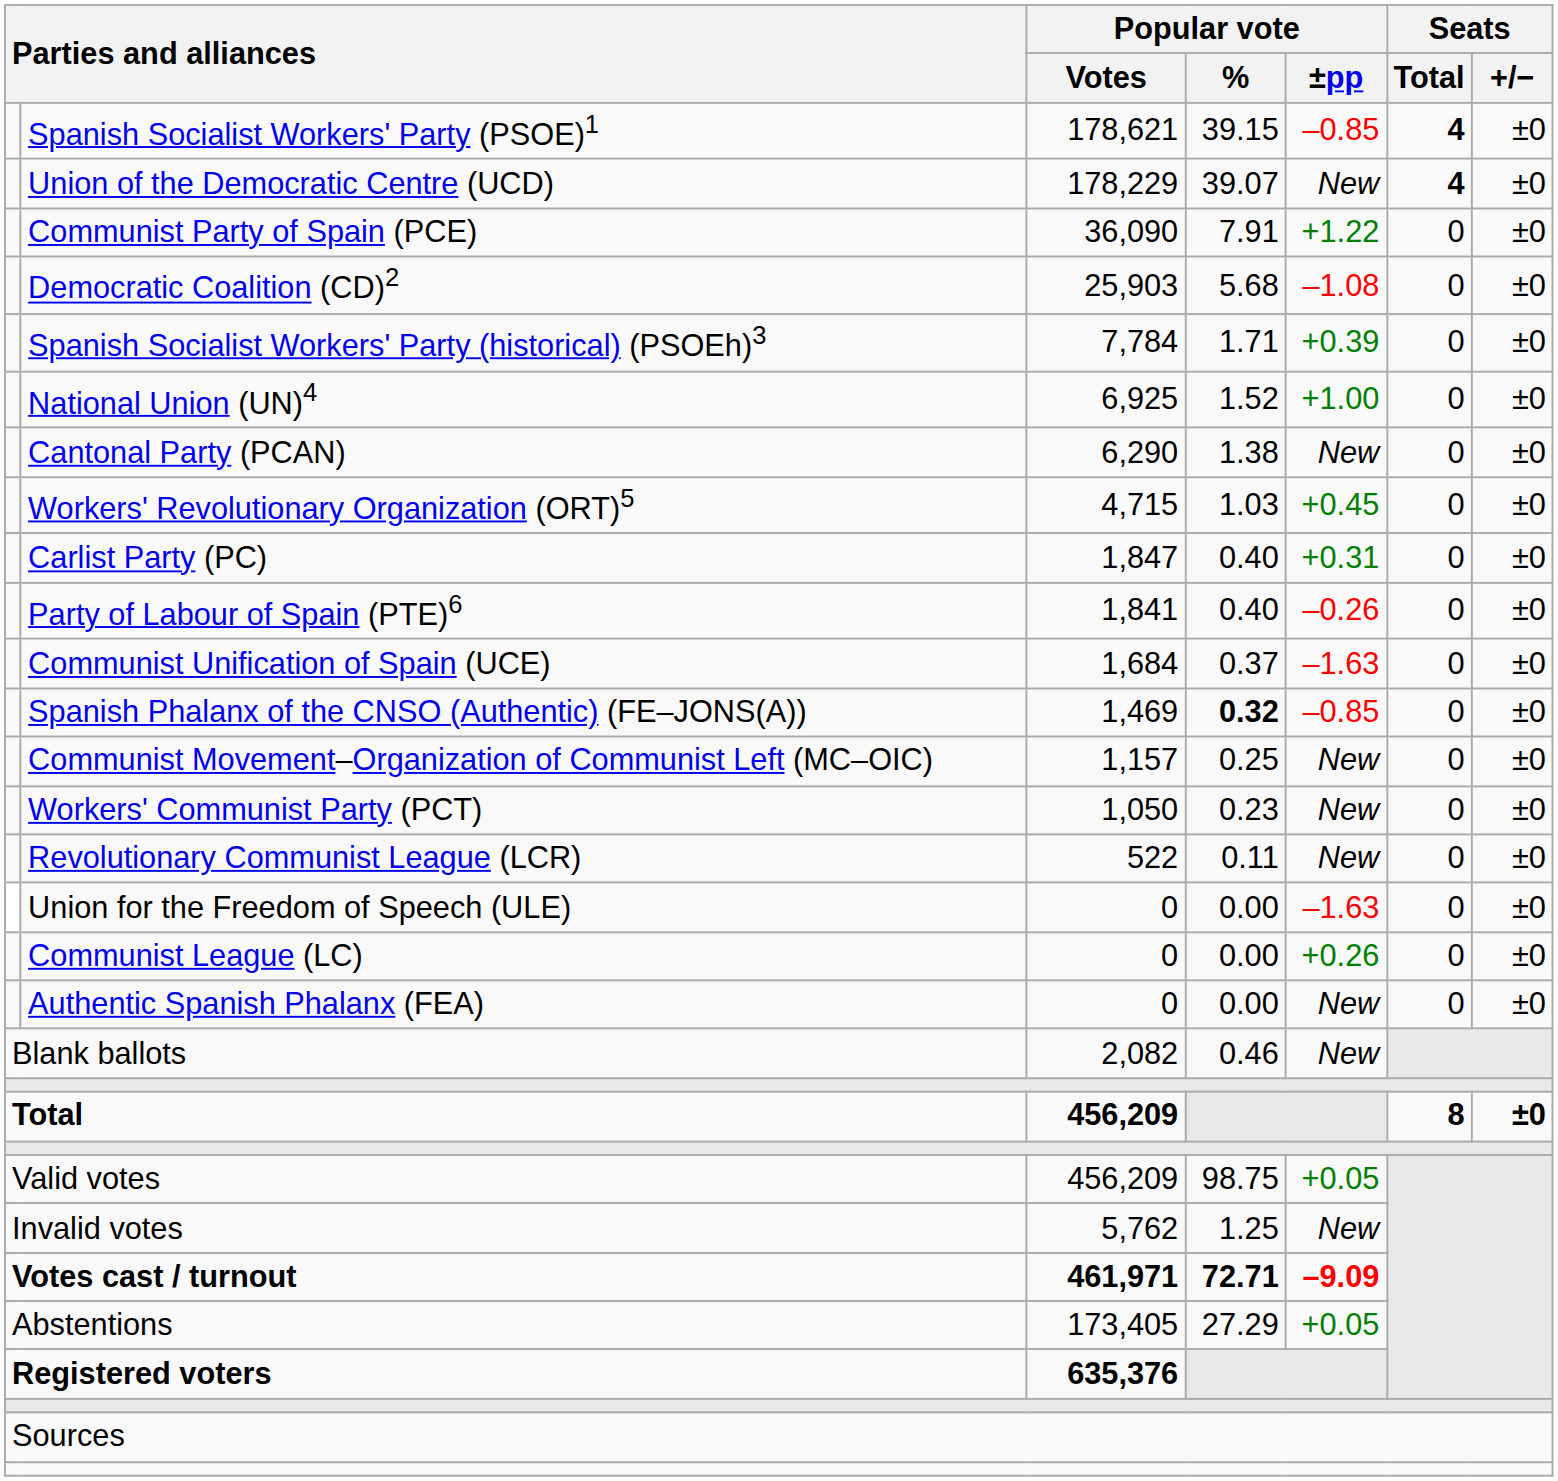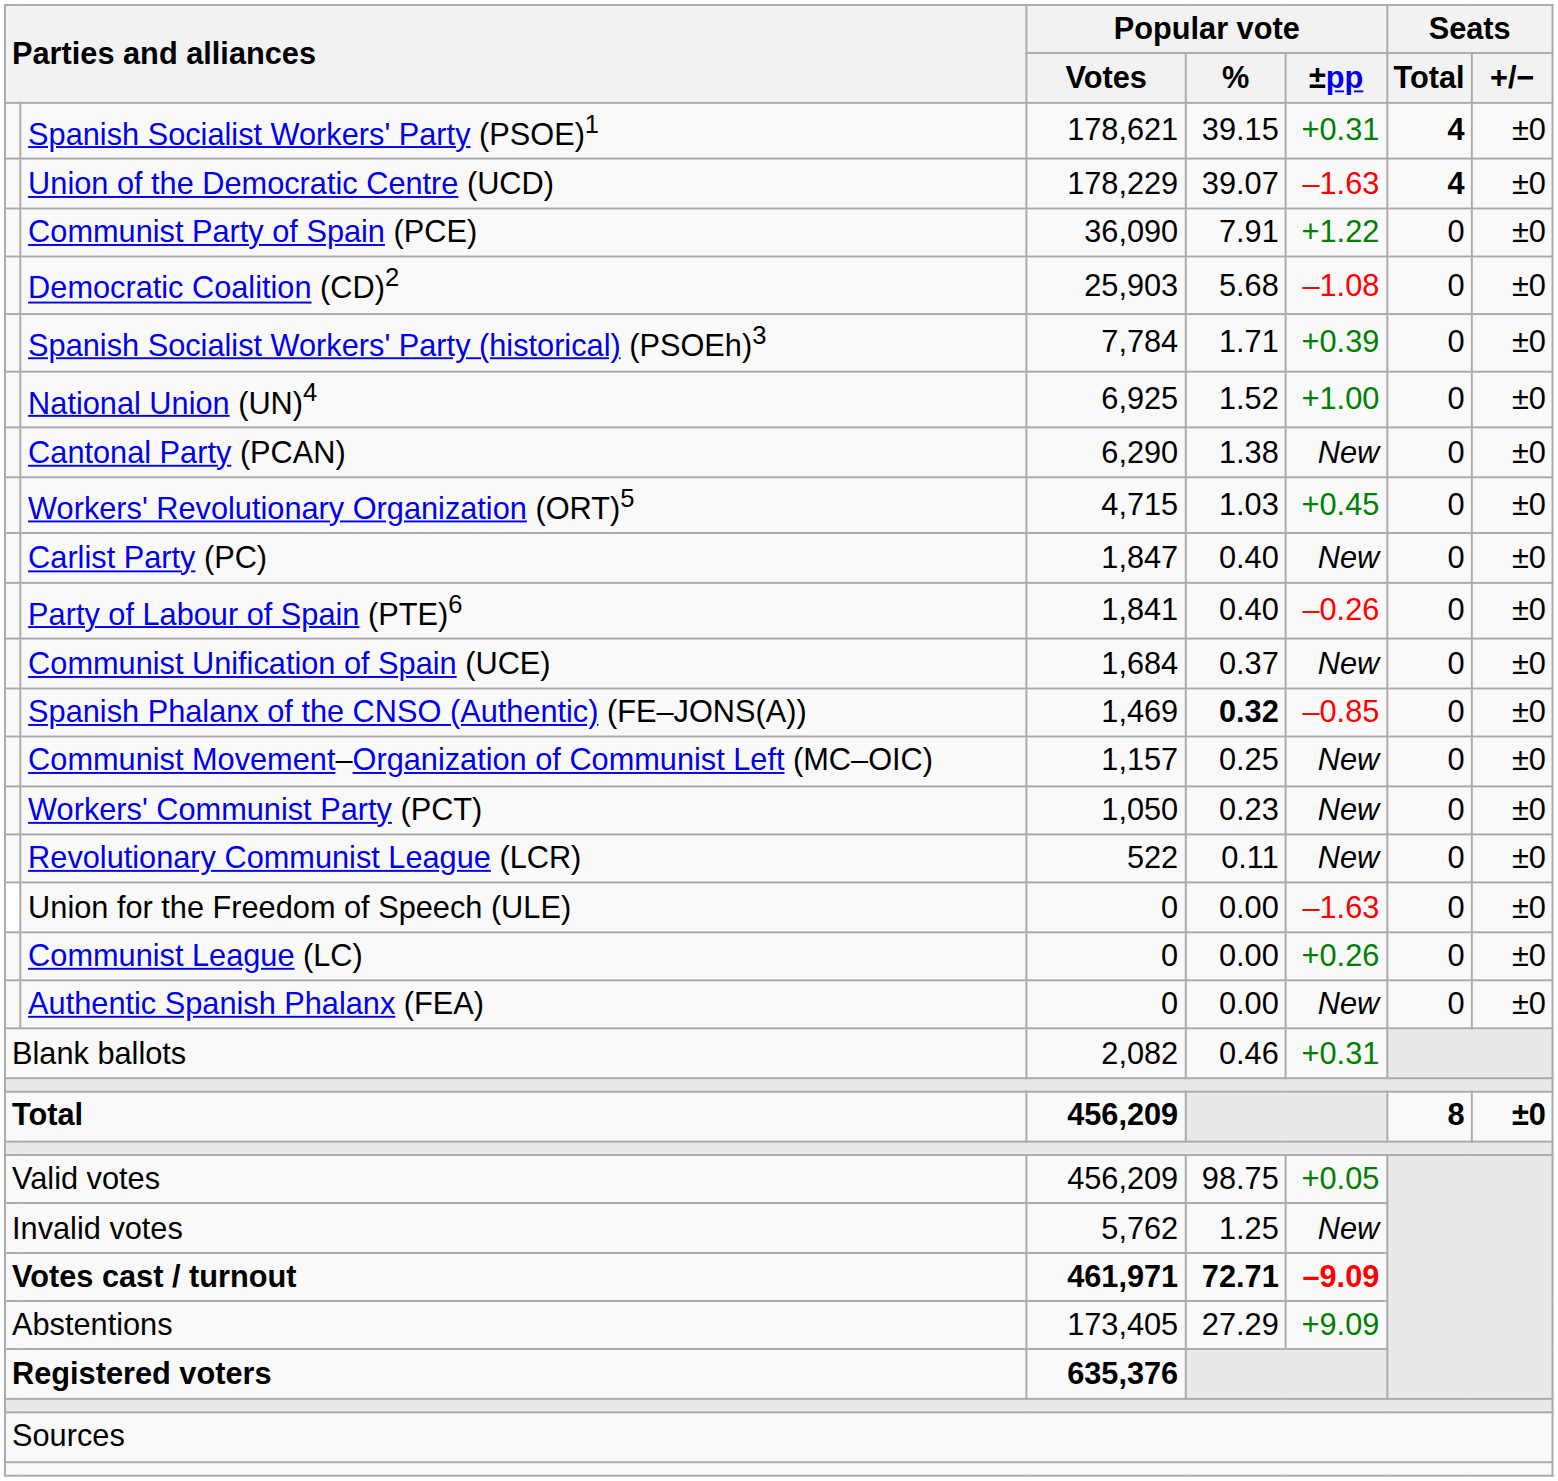(1341, 130) –0.85 -> (1340, 130) +0.31
(1349, 183) New -> (1341, 183) –1.63
(1340, 557) +0.31 -> (1349, 557) New
(1341, 663) –1.63 -> (1349, 663) New
(1349, 1053) New -> (1340, 1053) +0.31
(1340, 1325) +0.05 -> (1340, 1325) +9.09
